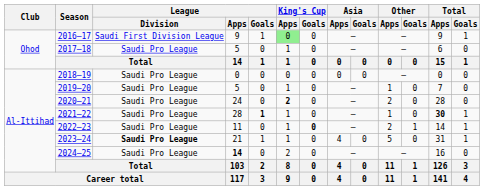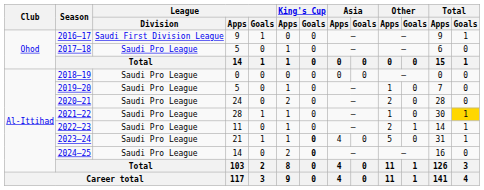(288, 37) lightgreen background -> (288, 37) no background
(288, 101) bold -> (288, 101) normal
(262, 114) bold -> (262, 114) normal
(440, 114) bold -> (440, 114) normal
(466, 114) no background -> (466, 114) gold background
(314, 127) bold -> (314, 127) normal
(159, 140) bold -> (159, 140) normal
(314, 140) normal -> (314, 140) bold
(237, 153) bold -> (237, 153) normal
(314, 153) normal -> (314, 153) bold
